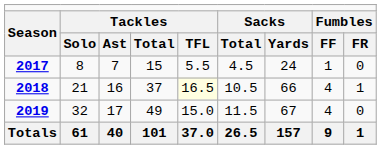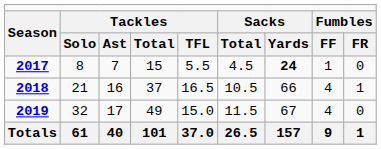(288, 67) normal -> (288, 67) bold
(198, 89) lightyellow background -> (198, 89) no background
